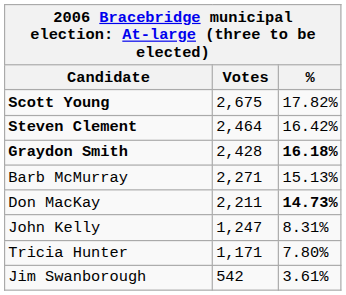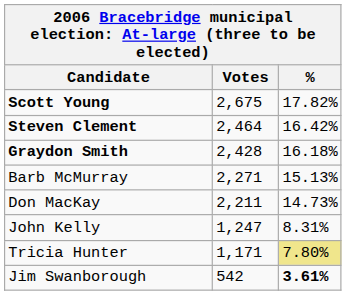(310, 152) bold -> (310, 152) normal
(310, 202) bold -> (310, 202) normal
(305, 253) no background -> (305, 253) khaki background
(305, 278) normal -> (305, 278) bold
